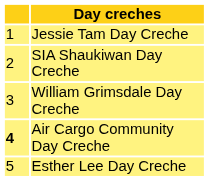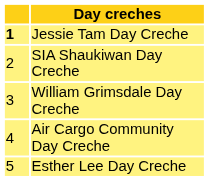(10, 34) normal -> (10, 34) bold
(10, 137) bold -> (10, 137) normal
